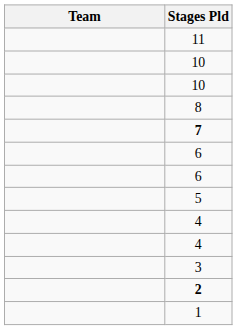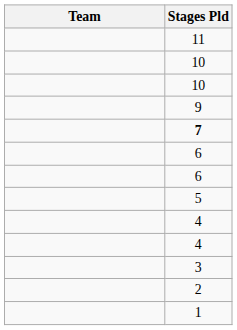(198, 107) 8 -> (198, 107) 9
(198, 290) bold -> (198, 290) normal
